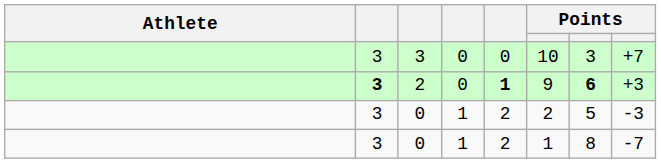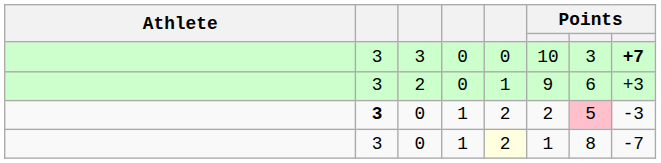(633, 57) normal -> (633, 57) bold
(377, 86) bold -> (377, 86) normal
(505, 86) bold -> (505, 86) normal
(591, 86) bold -> (591, 86) normal
(377, 115) normal -> (377, 115) bold
(591, 115) no background -> (591, 115) pink background
(505, 144) no background -> (505, 144) lightyellow background
